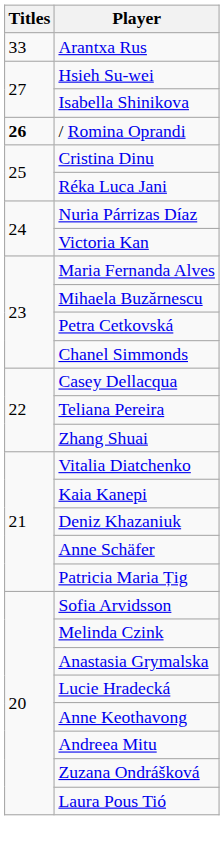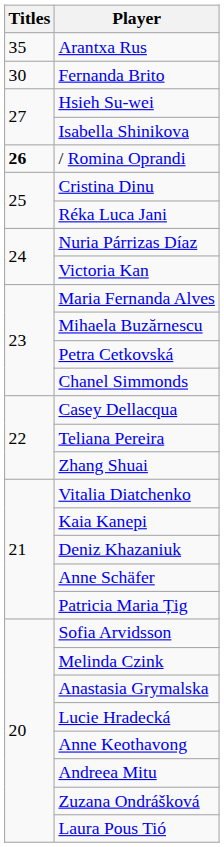(17, 46) 33 -> (17, 46) 35
+ row: (111, 74)
